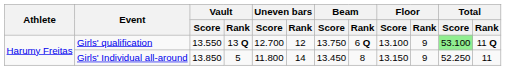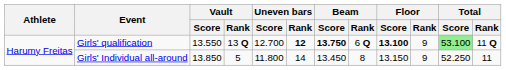(300, 43) normal -> (300, 43) bold
(331, 43) normal -> (331, 43) bold
(394, 43) normal -> (394, 43) bold
